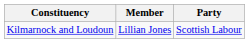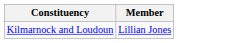- column: (209, 13)
